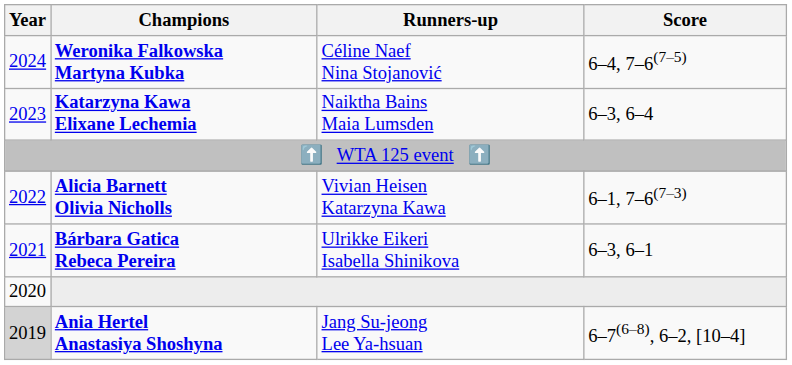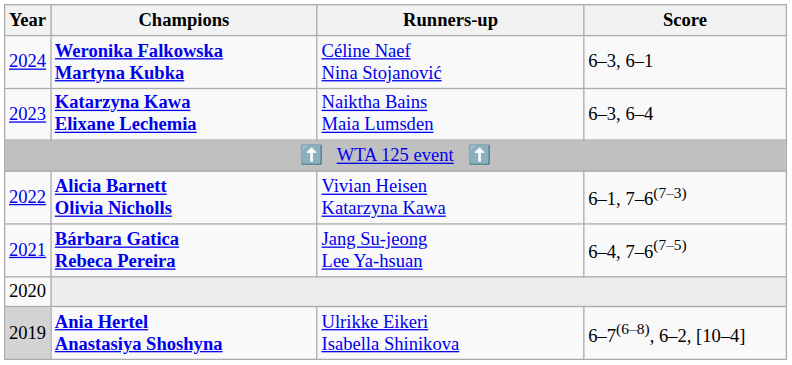(638, 61) 6–4, 7–6(7–5) -> (621, 61) 6–3, 6–1
(390, 250) Ulrikke Eikeri Isabella Shinikova -> (374, 250) Jang Su-jeong Lee Ya-hsuan
(621, 250) 6–3, 6–1 -> (638, 250) 6–4, 7–6(7–5)
(374, 333) Jang Su-jeong Lee Ya-hsuan -> (390, 333) Ulrikke Eikeri Isabella Shinikova
